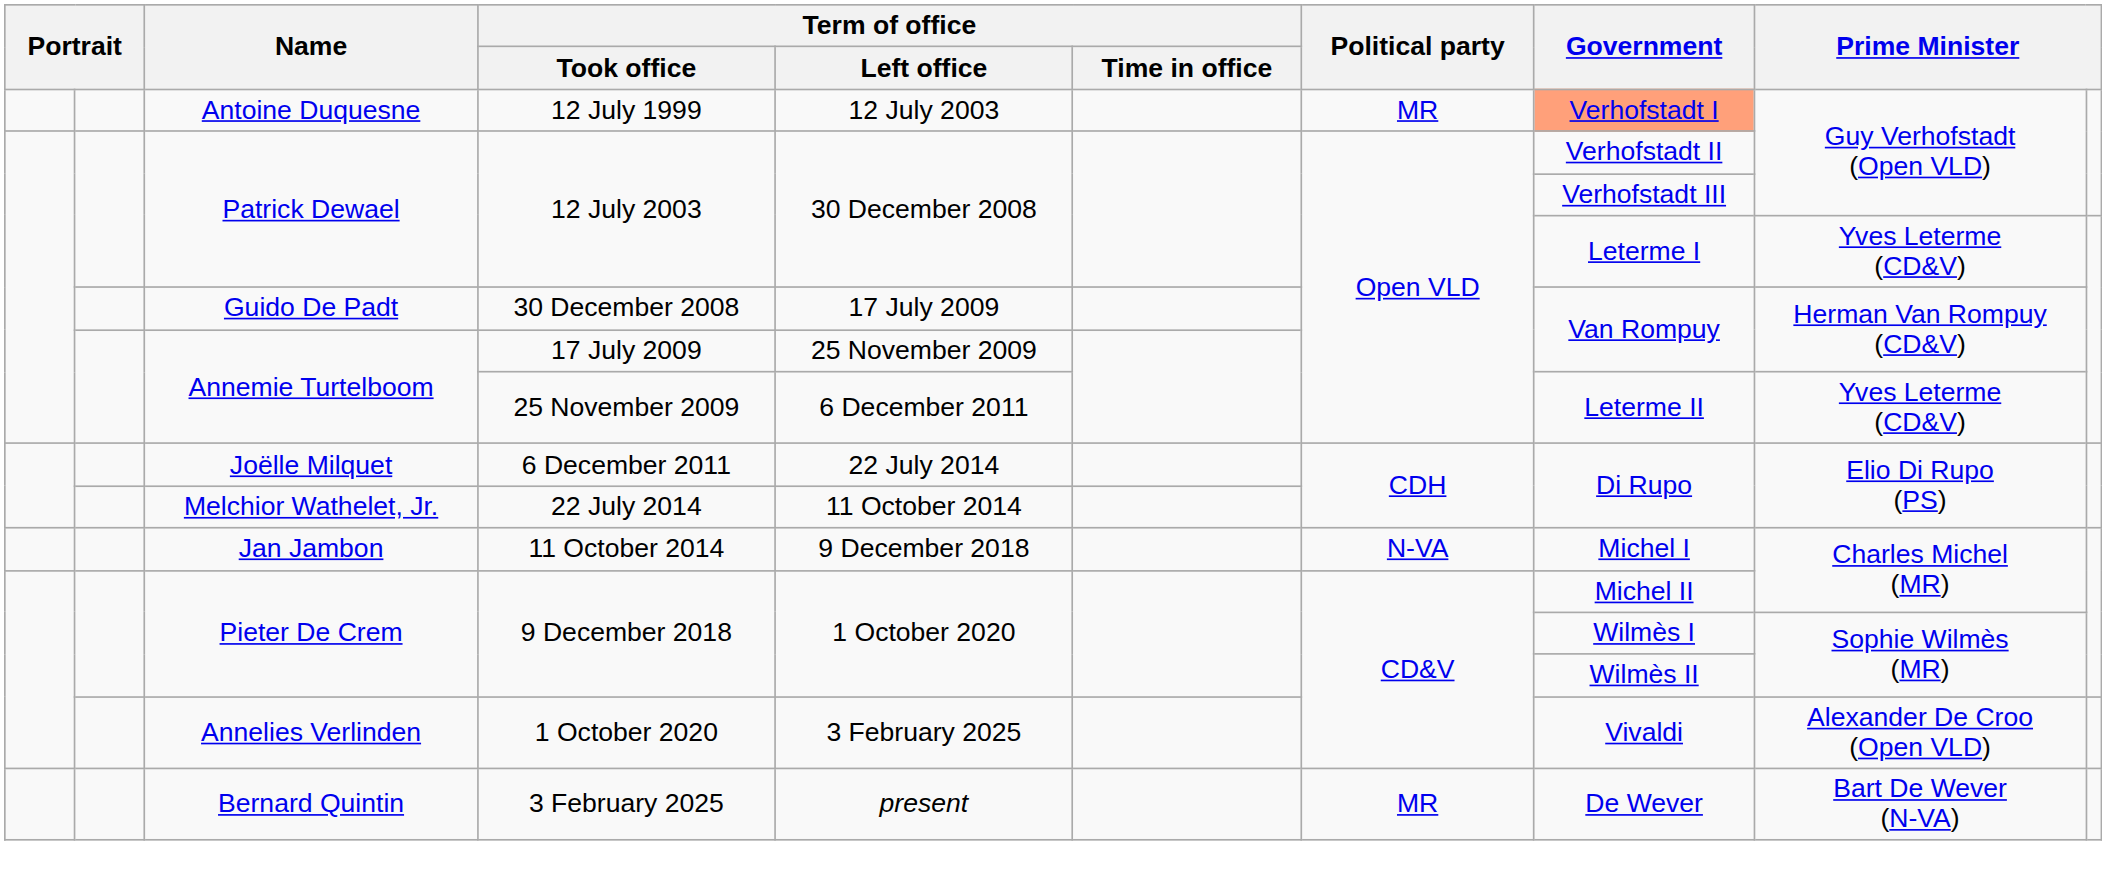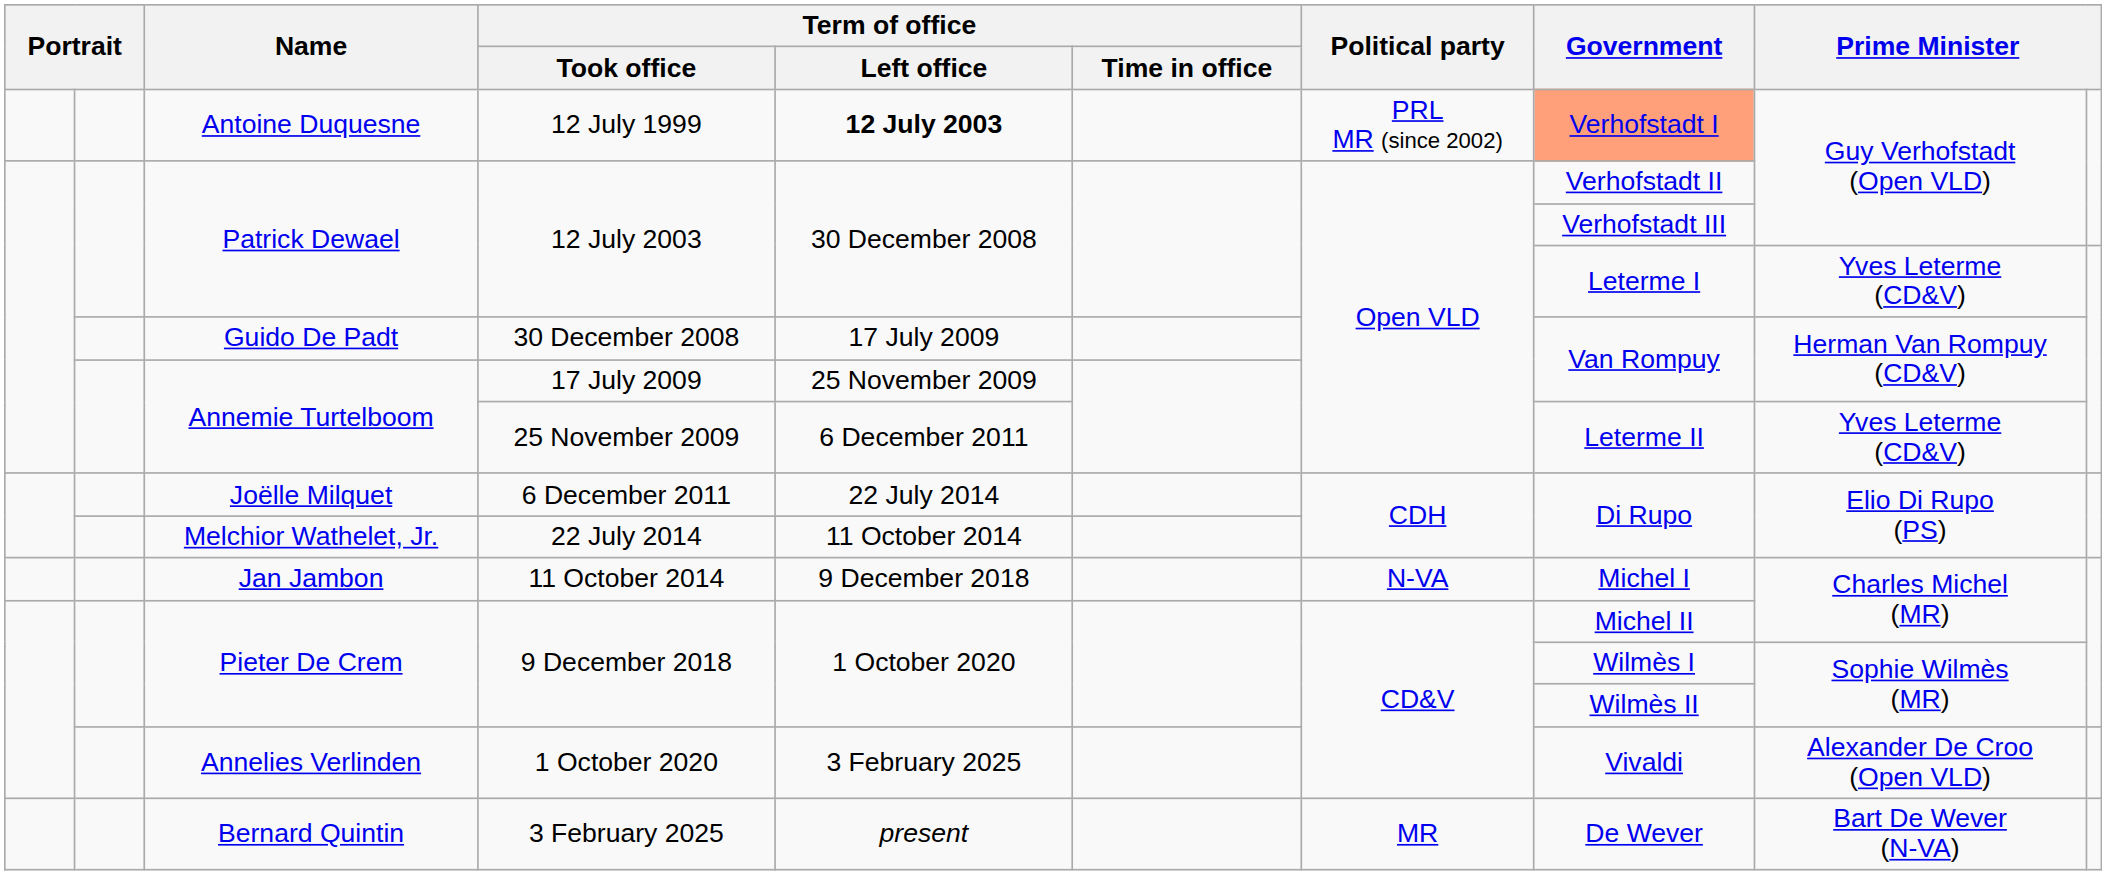(924, 109) normal -> (924, 124) bold
(1418, 109) MR -> (1418, 124) PRL MR (since 2002)
